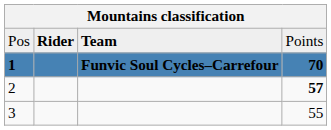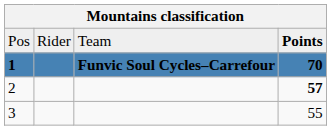(56, 40) bold -> (54, 40) normal
(99, 40) bold -> (95, 40) normal
(304, 40) normal -> (302, 40) bold
